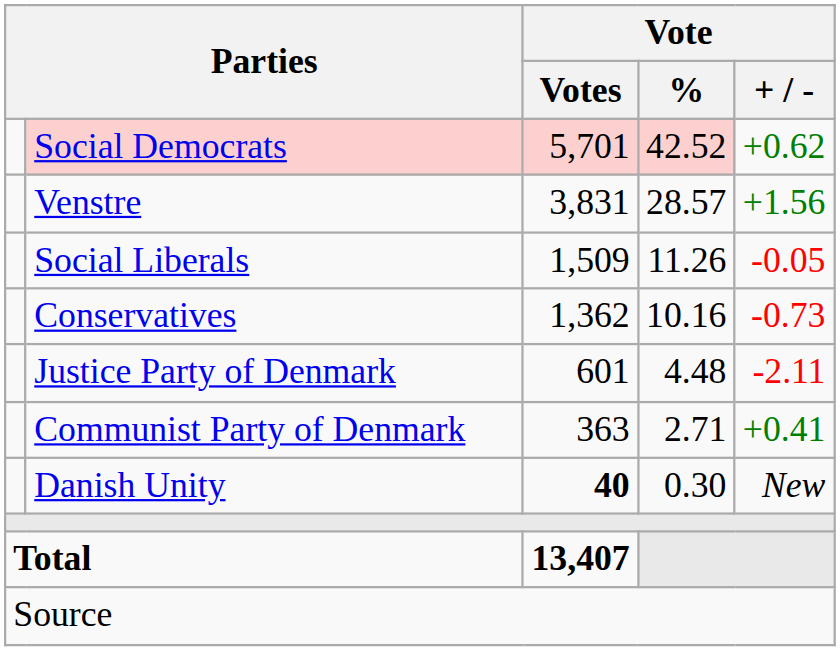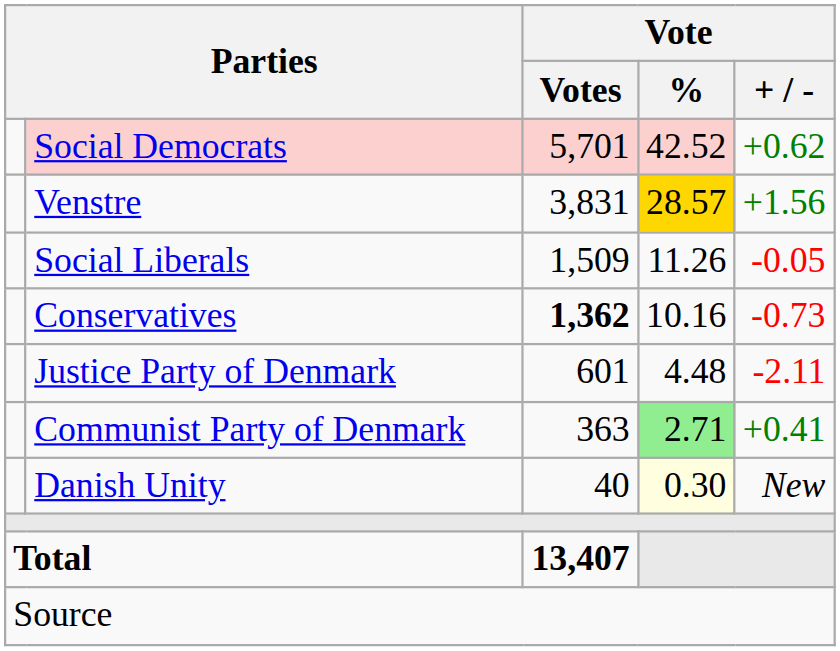(686, 202) no background -> (686, 202) gold background
(590, 315) normal -> (590, 315) bold
(695, 428) no background -> (695, 428) lightgreen background
(612, 485) bold -> (612, 485) normal
(695, 485) no background -> (695, 485) lightyellow background
